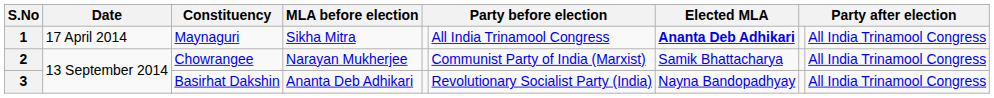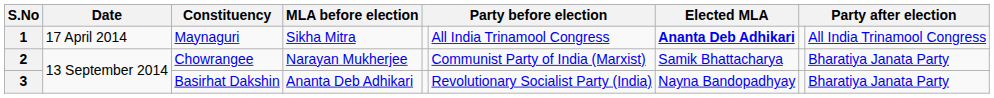(897, 59) All India Trinamool Congress -> (879, 59) Bharatiya Janata Party
(897, 81) All India Trinamool Congress -> (879, 81) Bharatiya Janata Party
